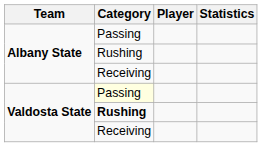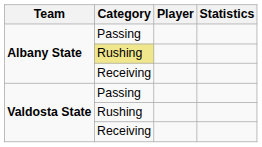(120, 53) no background -> (120, 53) khaki background
(119, 92) lightyellow background -> (119, 92) no background
(122, 112) bold -> (120, 112) normal
